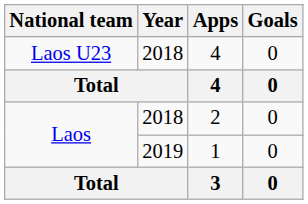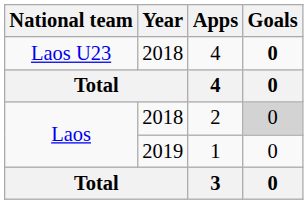(273, 53) normal -> (273, 53) bold
(273, 118) no background -> (273, 118) lightgrey background
